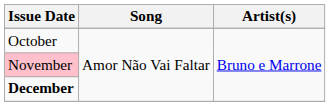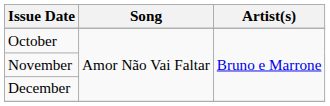(40, 64) pink background -> (40, 64) no background
(41, 88) bold -> (39, 88) normal
